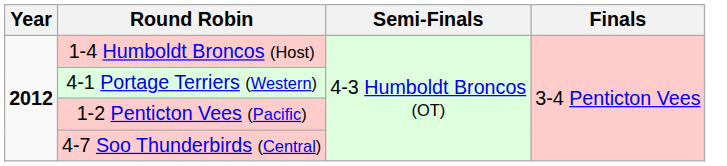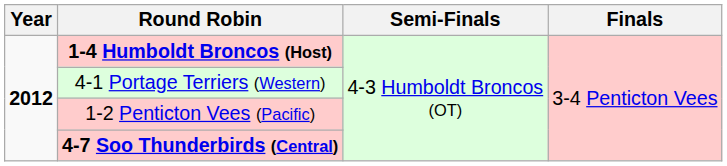(192, 51) normal -> (200, 51) bold
(192, 144) normal -> (200, 144) bold
